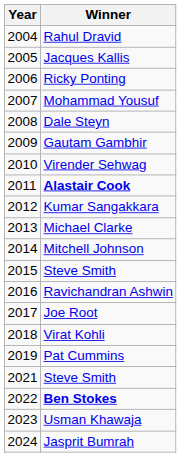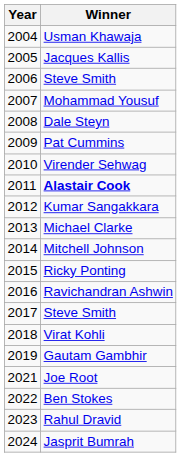(82, 36) Rahul Dravid -> (93, 36) Usman Khawaja
(85, 79) Ricky Ponting -> (80, 79) Steve Smith
(95, 143) Gautam Gambhir -> (84, 143) Pat Cummins
(80, 270) Steve Smith -> (85, 270) Ricky Ponting
(71, 313) Joe Root -> (80, 313) Steve Smith
(84, 356) Pat Cummins -> (95, 356) Gautam Gambhir
(80, 377) Steve Smith -> (71, 377) Joe Root
(80, 398) bold -> (78, 398) normal
(93, 420) Usman Khawaja -> (82, 420) Rahul Dravid
